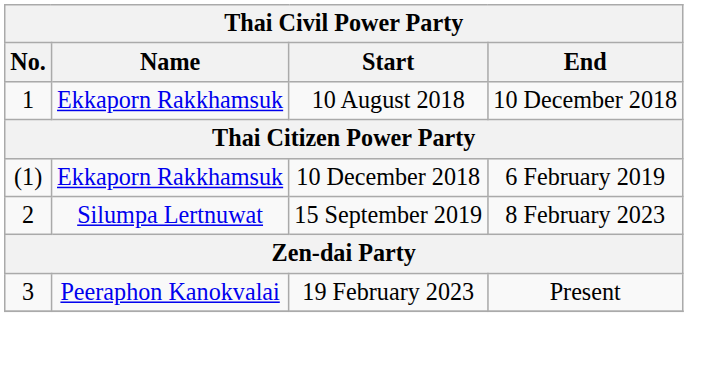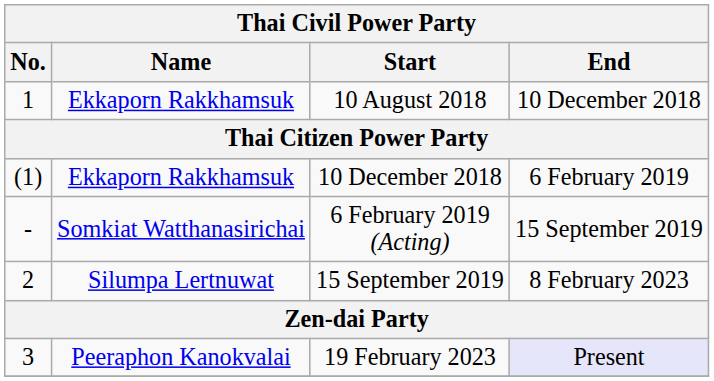+ row: (410, 228)
(585, 291) no background -> (609, 357) lavender background
